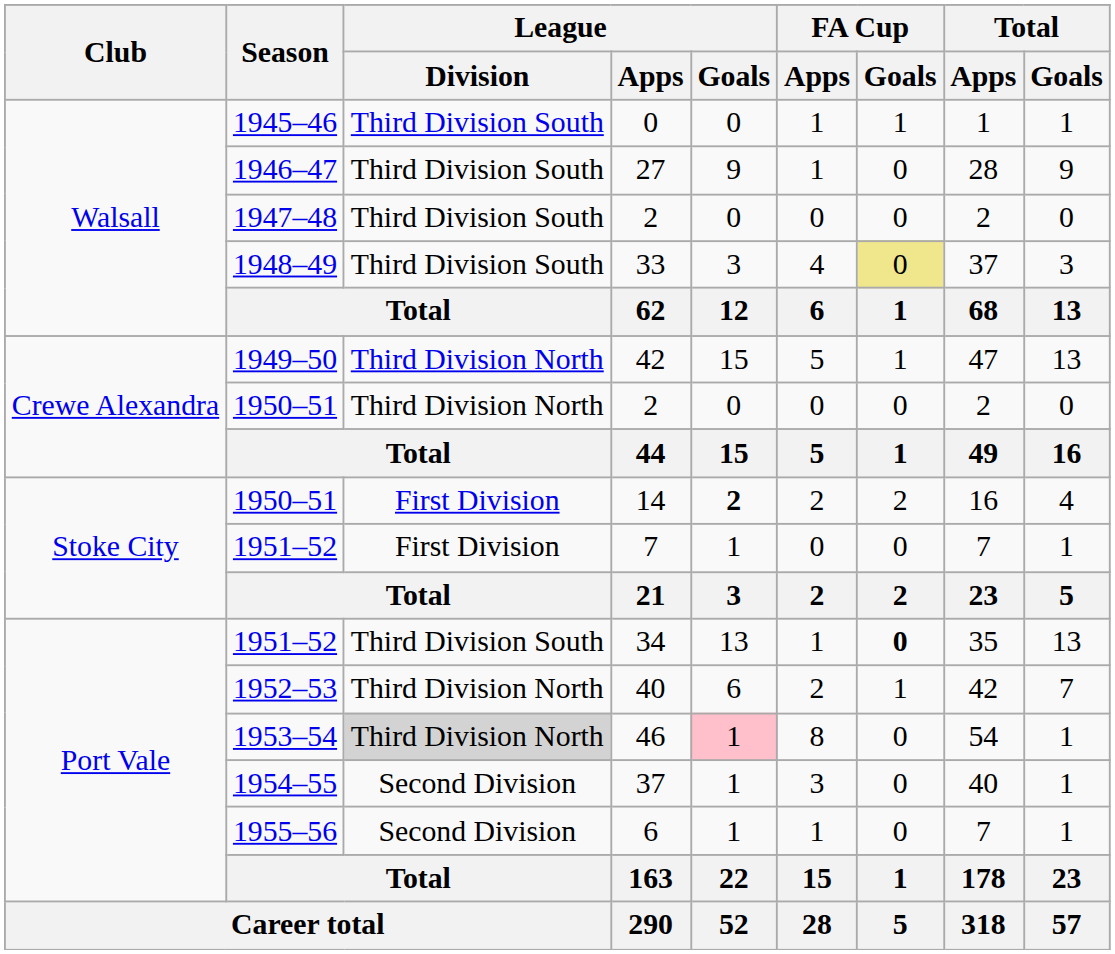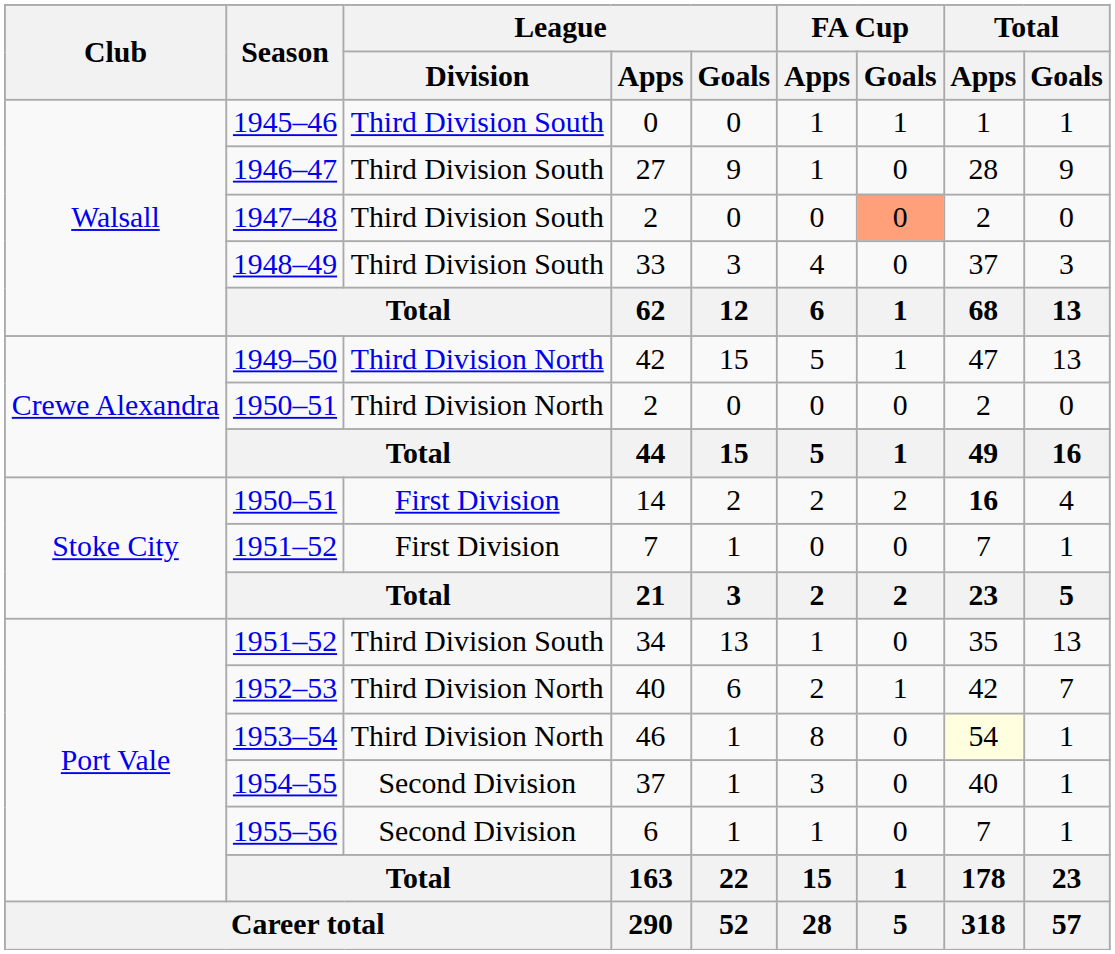(900, 216) no background -> (900, 216) lightsalmon background
(900, 264) khaki background -> (900, 264) no background
(734, 500) bold -> (734, 500) normal
(983, 500) normal -> (983, 500) bold
(900, 641) bold -> (900, 641) normal
(477, 736) lightgrey background -> (477, 736) no background
(734, 736) pink background -> (734, 736) no background
(983, 736) no background -> (983, 736) lightyellow background
